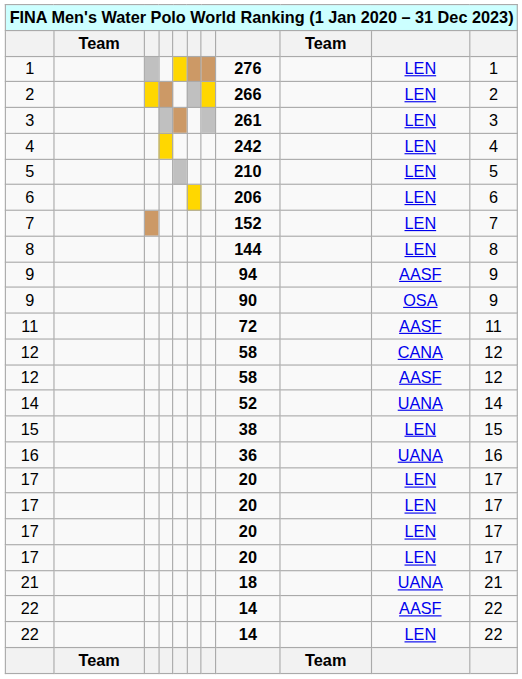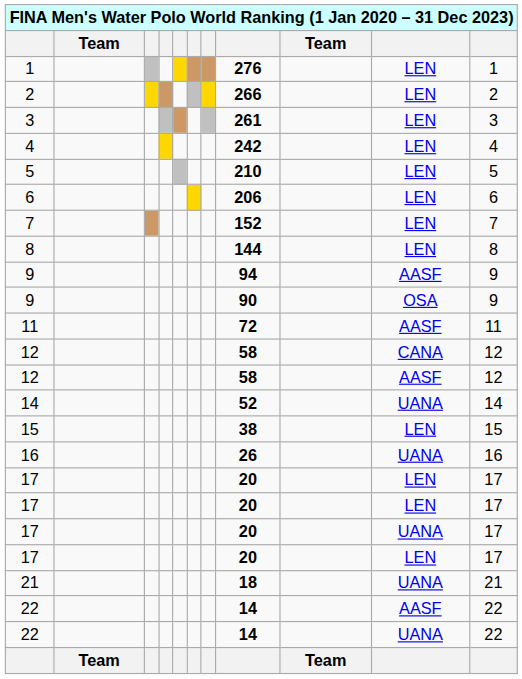(248, 455) 36 -> (248, 455) 26
(420, 532) LEN -> (420, 532) UANA
(420, 635) LEN -> (420, 635) UANA
